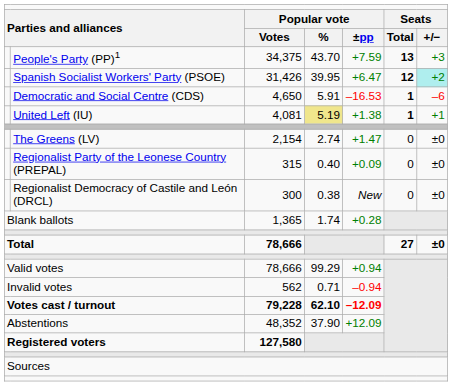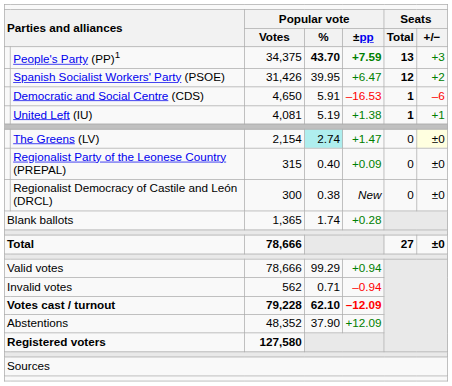(325, 57) normal -> (325, 57) bold
(367, 57) normal -> (367, 57) bold
(438, 77) paleturquoise background -> (438, 77) no background
(329, 114) khaki background -> (329, 114) no background
(329, 138) no background -> (329, 138) paleturquoise background
(438, 138) no background -> (438, 138) lightyellow background
